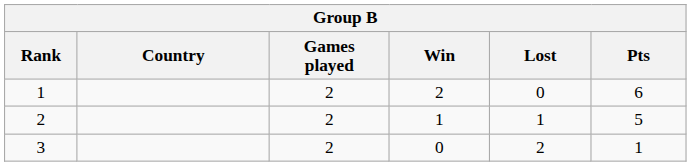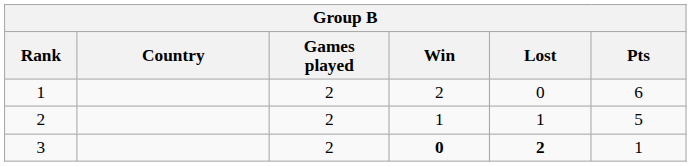(439, 147) normal -> (439, 147) bold
(540, 147) normal -> (540, 147) bold
